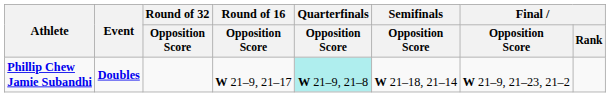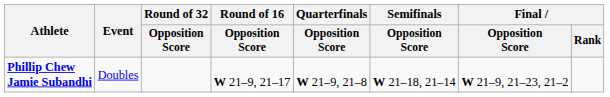(119, 75) bold -> (118, 75) normal
(333, 82) paleturquoise background -> (332, 82) no background
